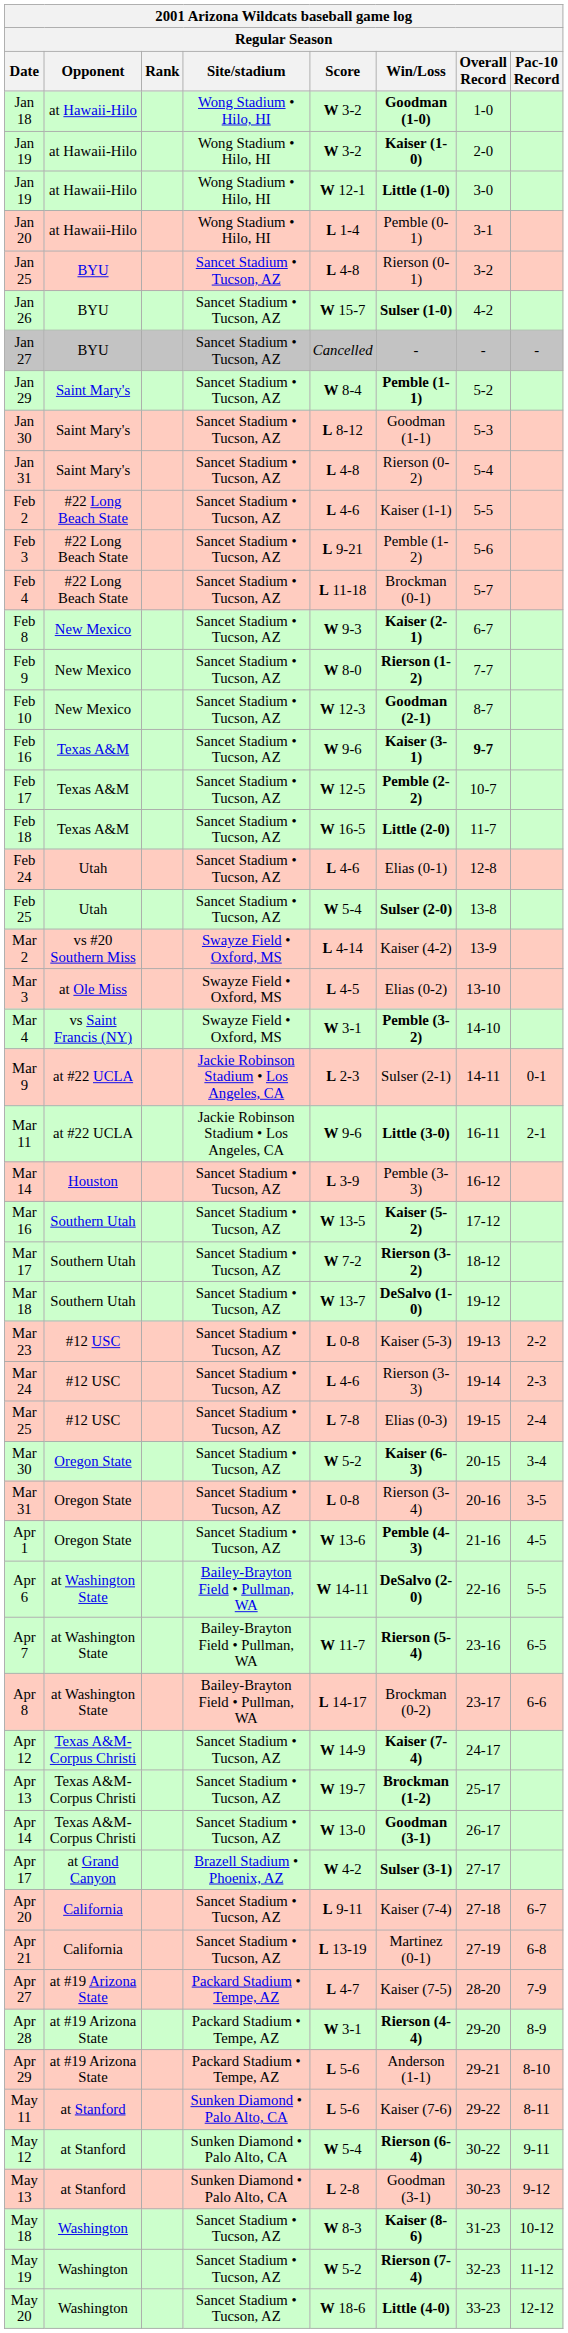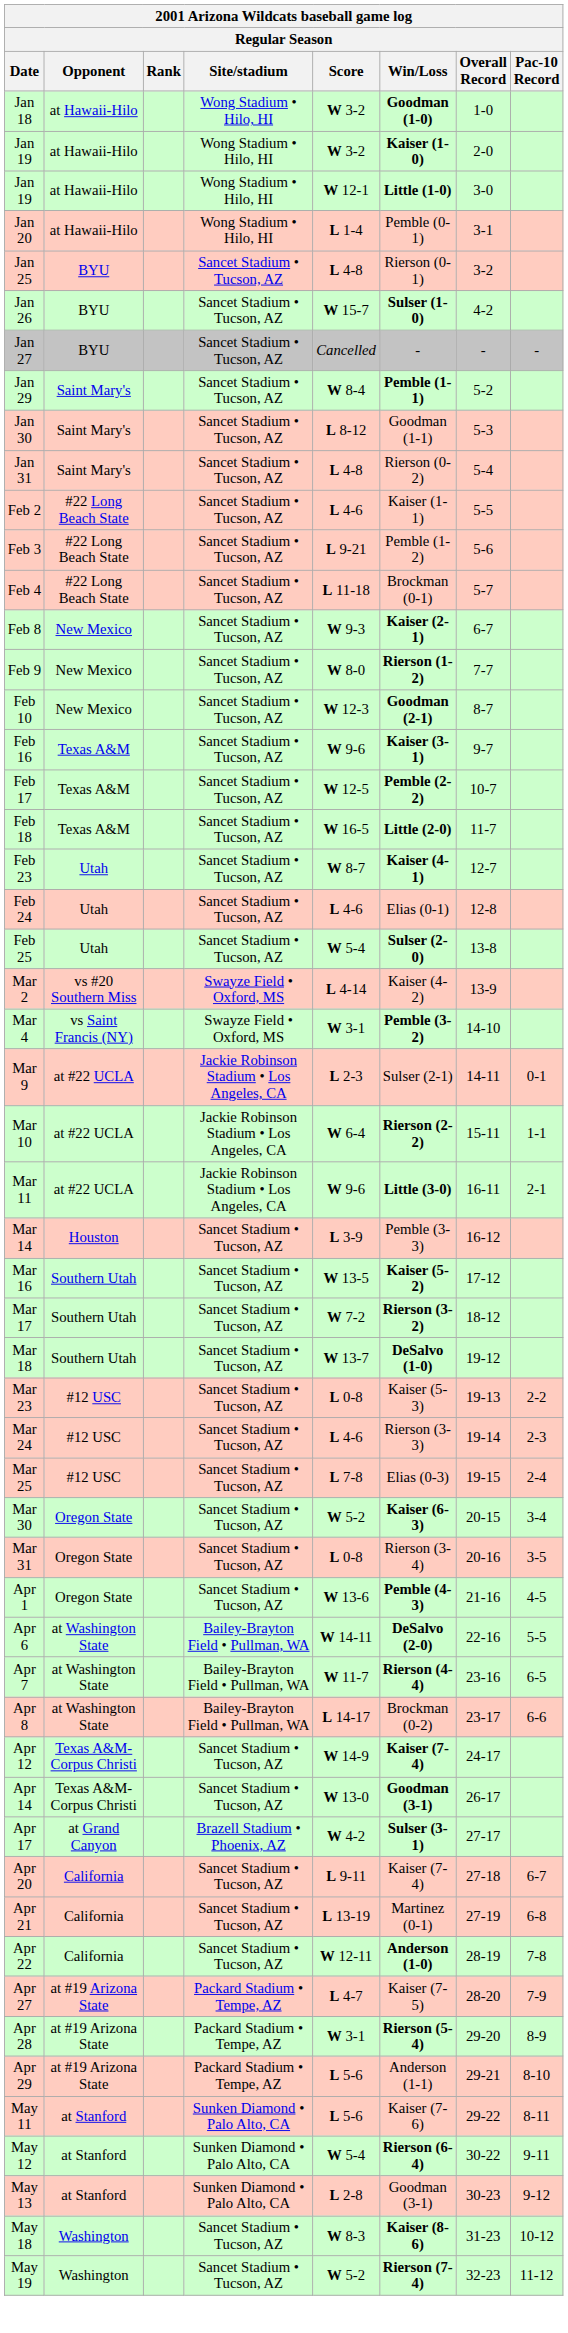(483, 749) bold -> (483, 749) normal
+ row: (24, 869)
- row: (24, 988)
+ row: (24, 1133)
(416, 1645) Rierson (5-4) -> (418, 1677) Rierson (4-4)
- row: (24, 1790)
+ row: (24, 1956)
(416, 2029) Rierson (4-4) -> (418, 2036) Rierson (5-4)
- row: (24, 2308)
